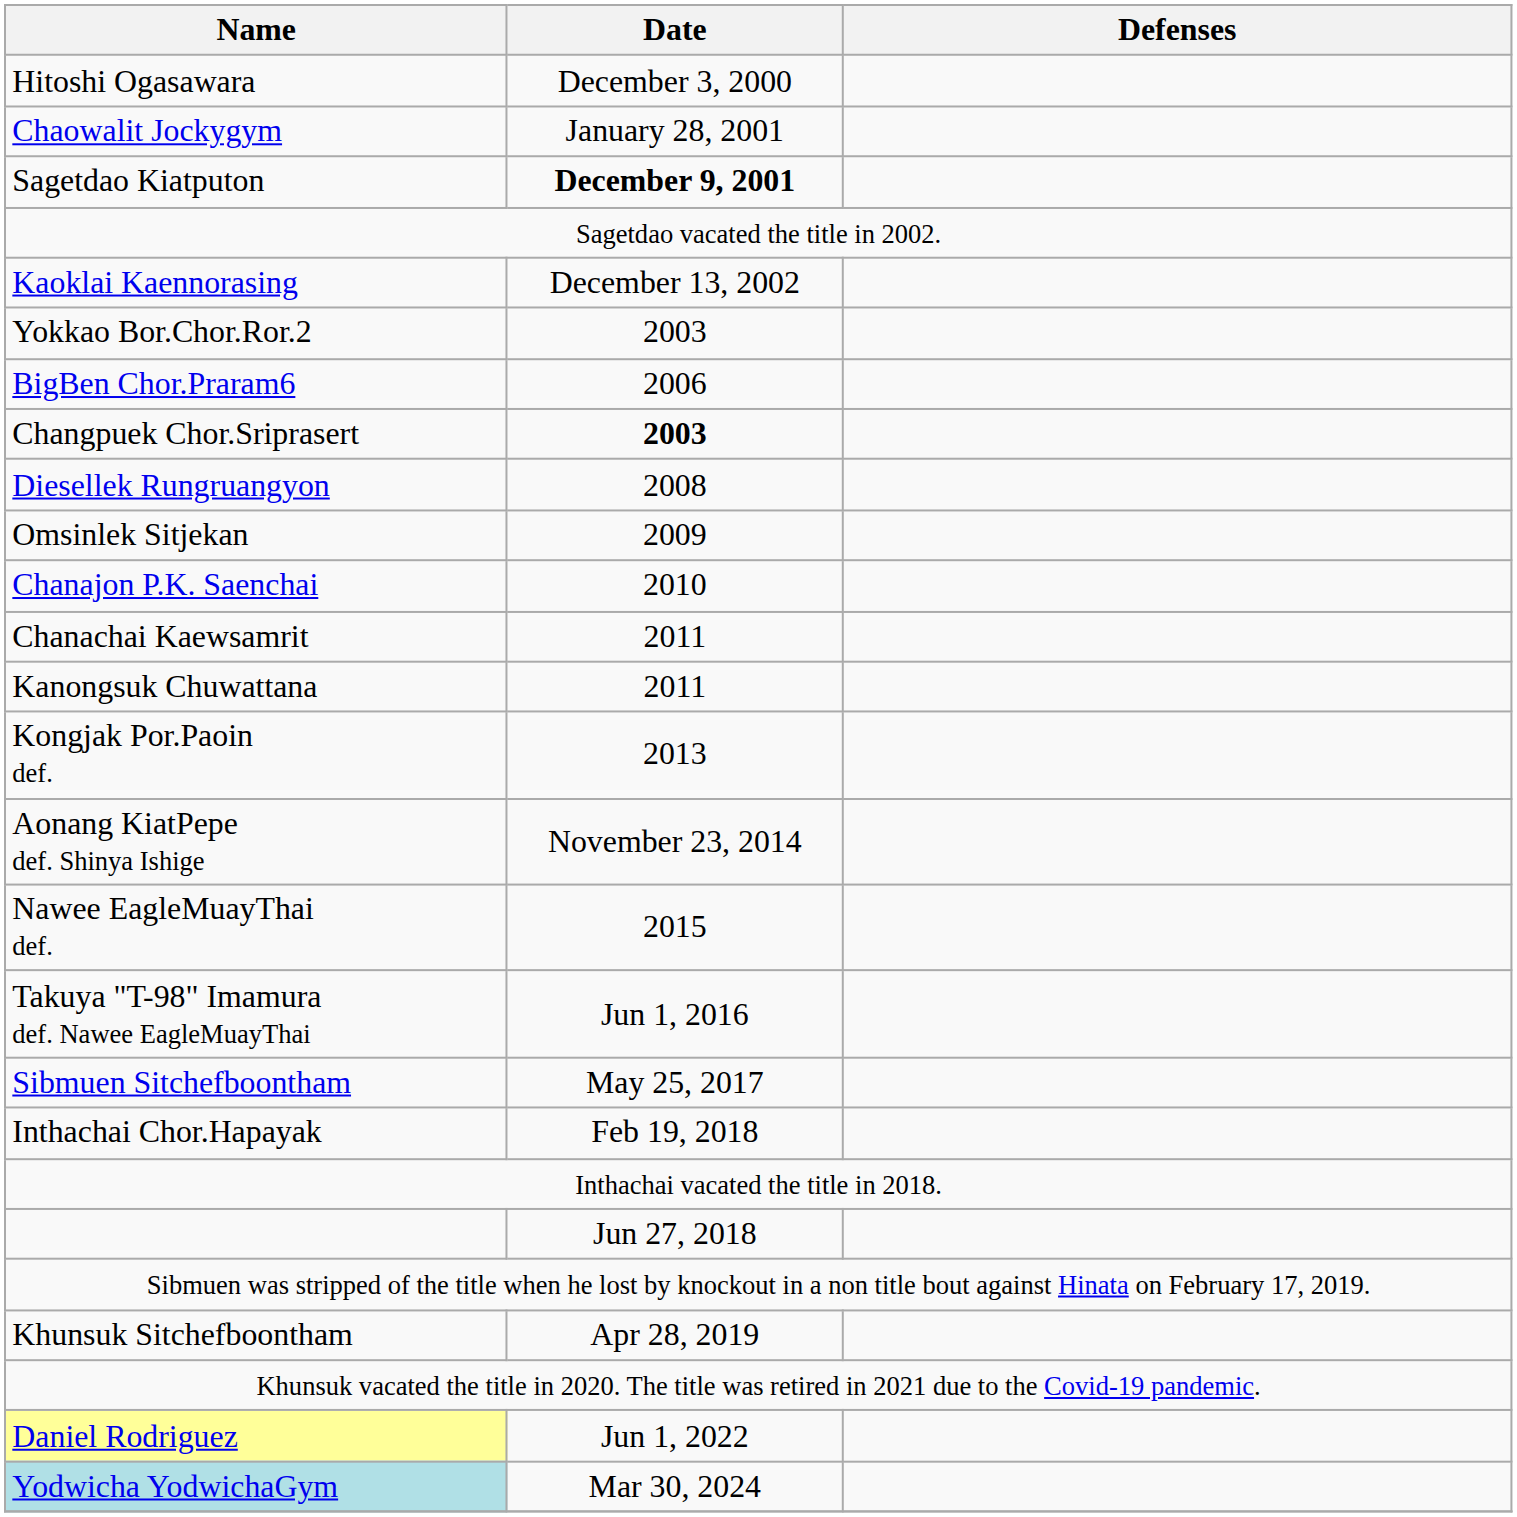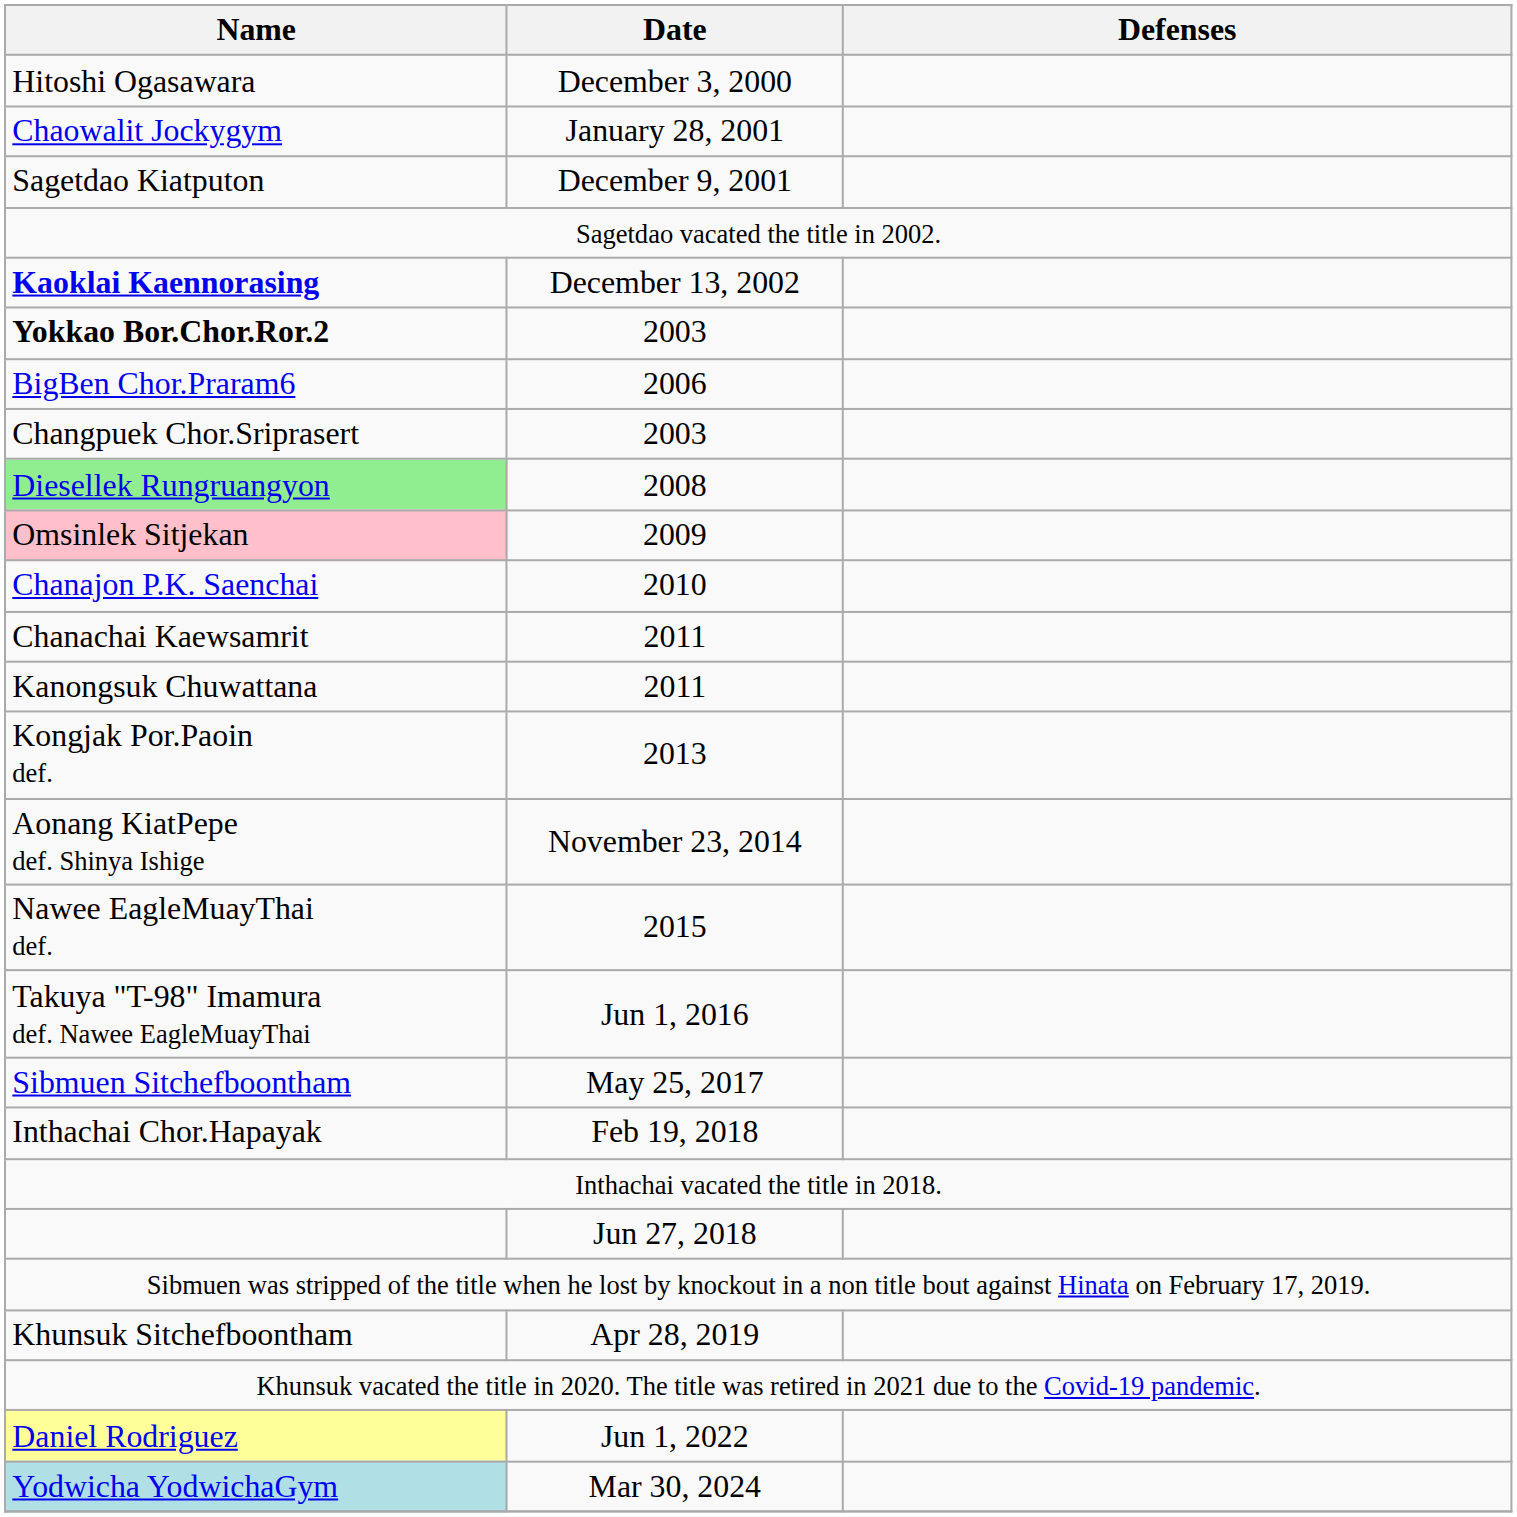(675, 181) bold -> (675, 181) normal
(155, 282) normal -> (166, 282) bold
(162, 332) normal -> (171, 332) bold
(675, 433) bold -> (675, 433) normal
(171, 484) no background -> (171, 484) lightgreen background
(130, 534) no background -> (130, 534) pink background
